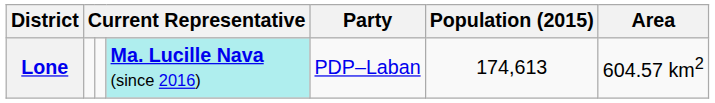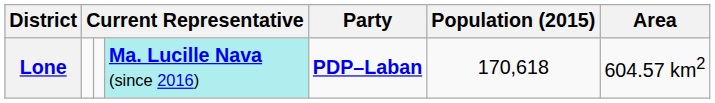(368, 67) normal -> (368, 67) bold
(512, 67) 174,613 -> (513, 67) 170,618
